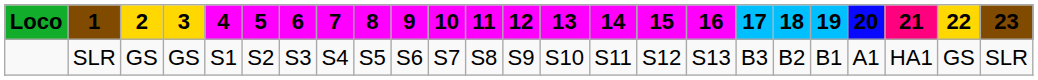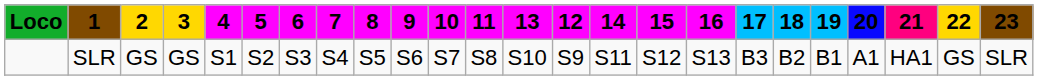columns swapped: (521, 22) <-> (564, 22)
